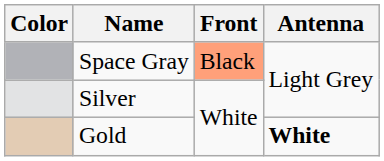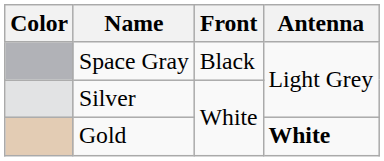(227, 60) lightsalmon background -> (227, 60) no background
